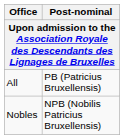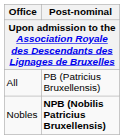(73, 115) normal -> (75, 115) bold
